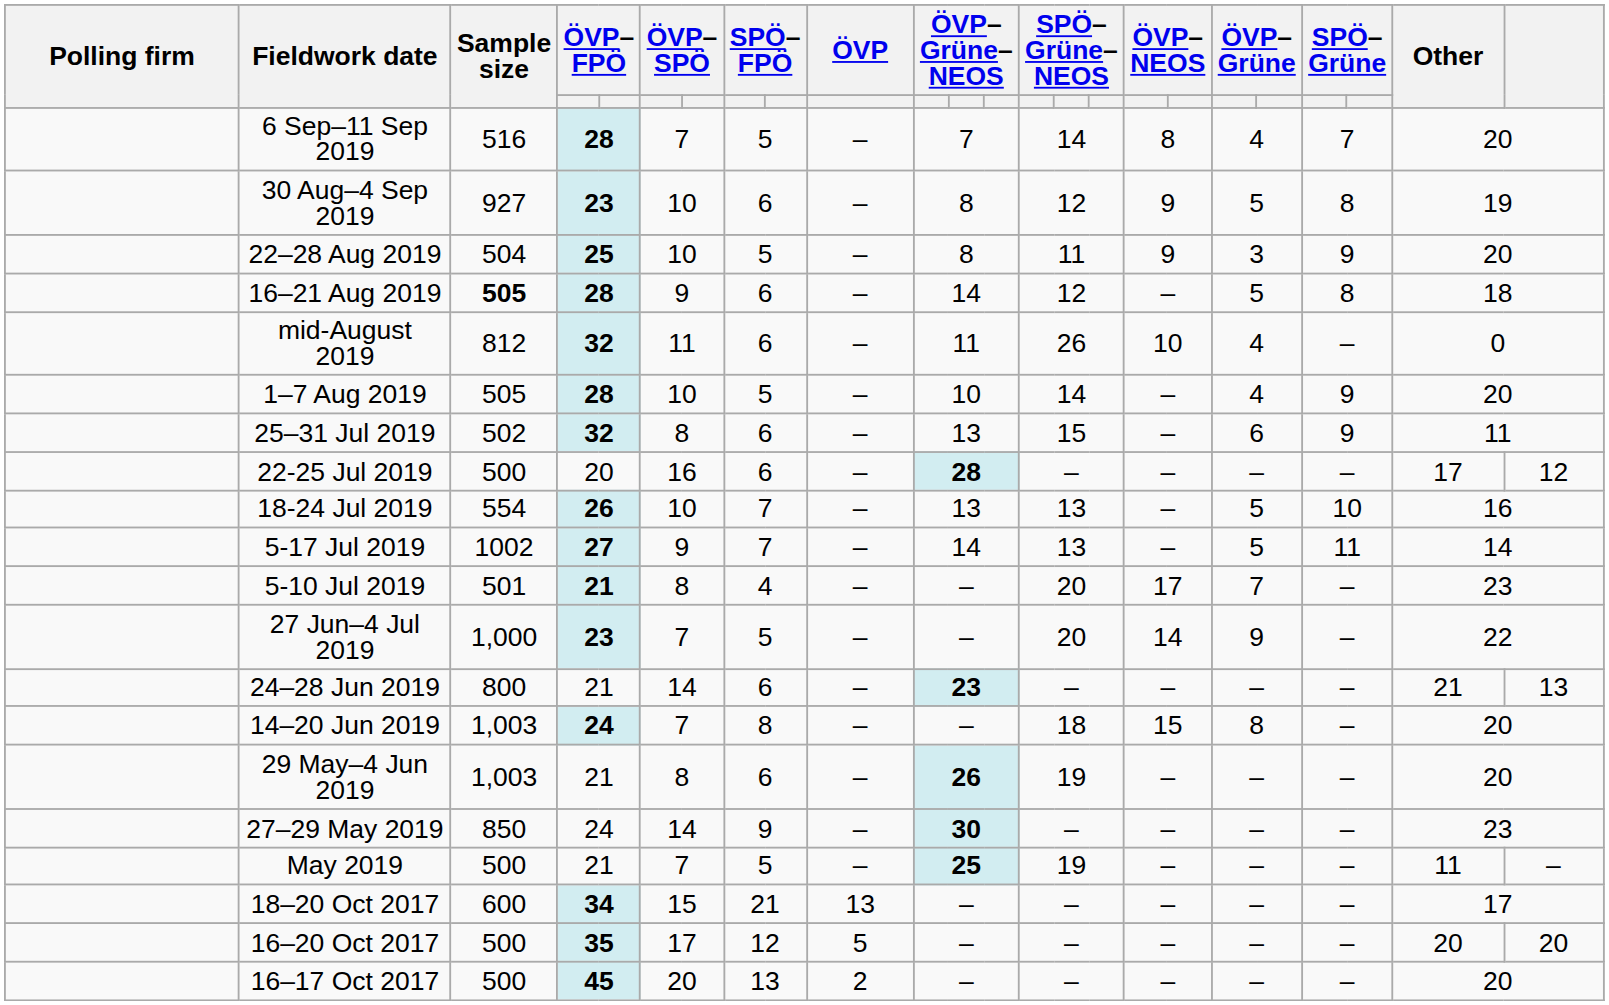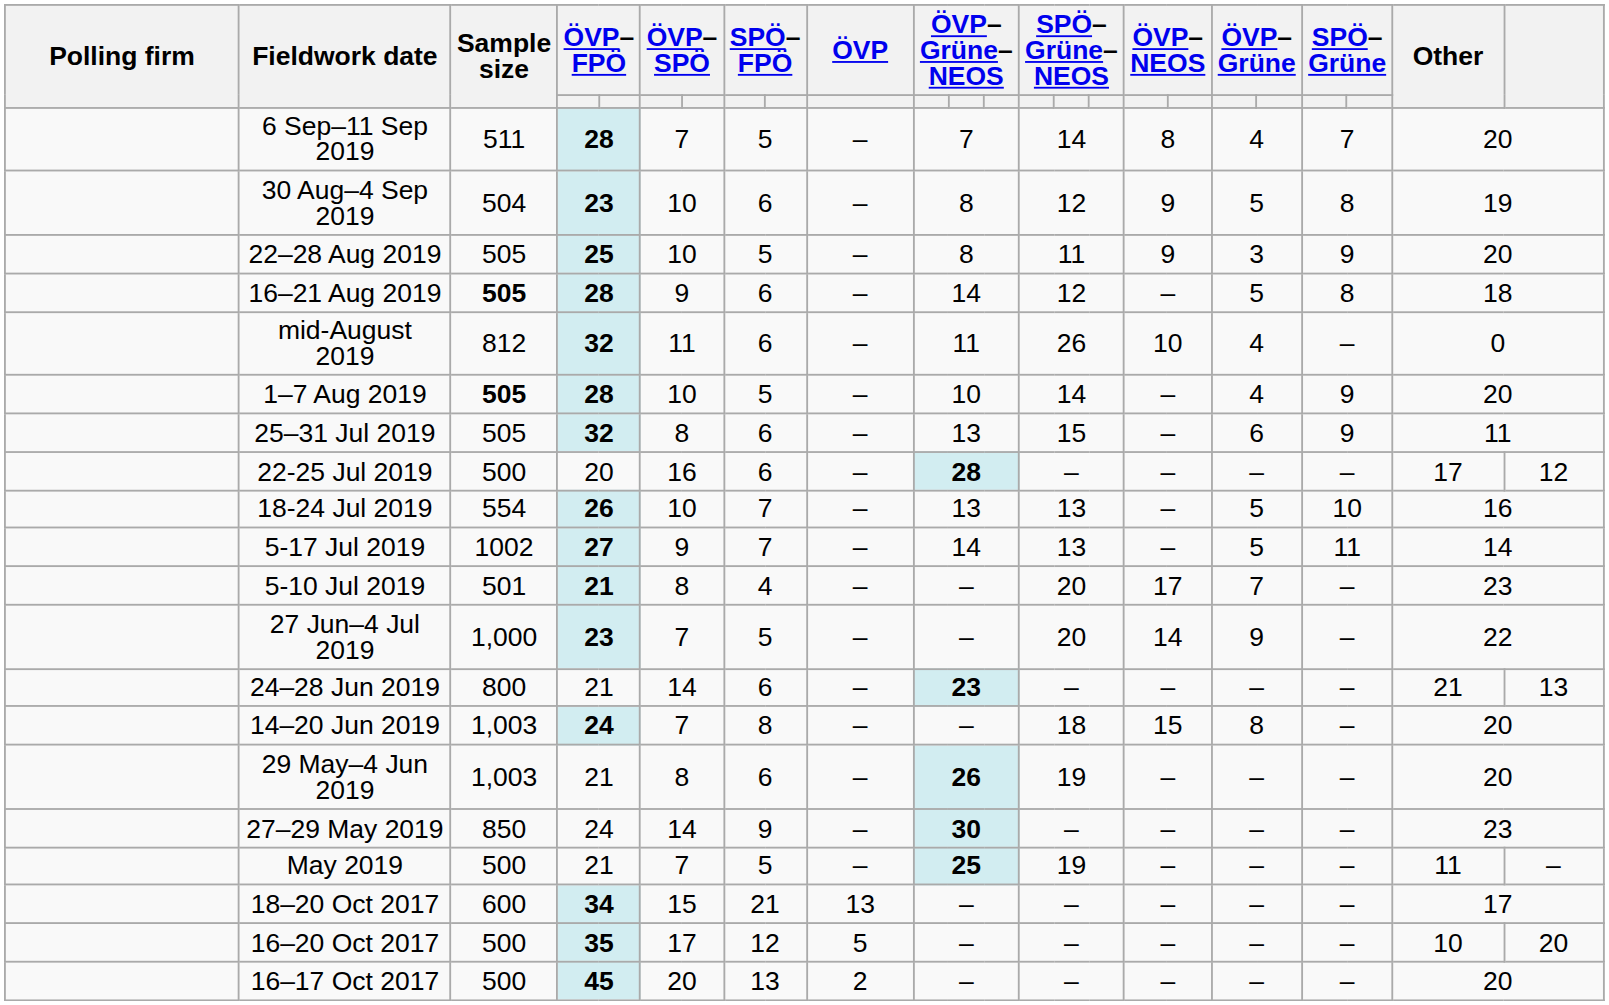(504, 139) 516 -> (504, 139) 511
(504, 203) 927 -> (504, 203) 504
(504, 254) 504 -> (504, 254) 505
(504, 395) normal -> (504, 395) bold
(504, 433) 502 -> (504, 433) 505
(1448, 943) 20 -> (1448, 943) 10
